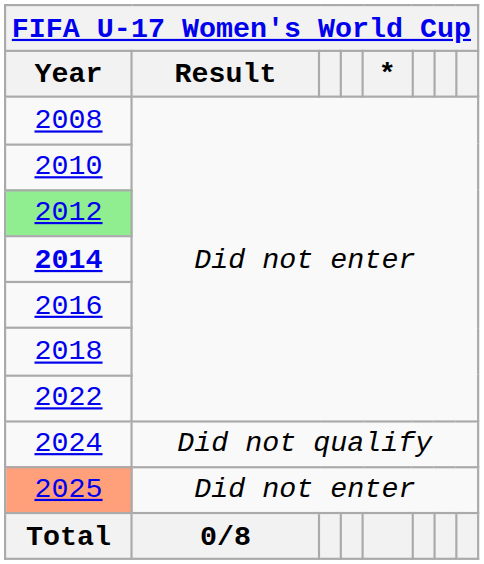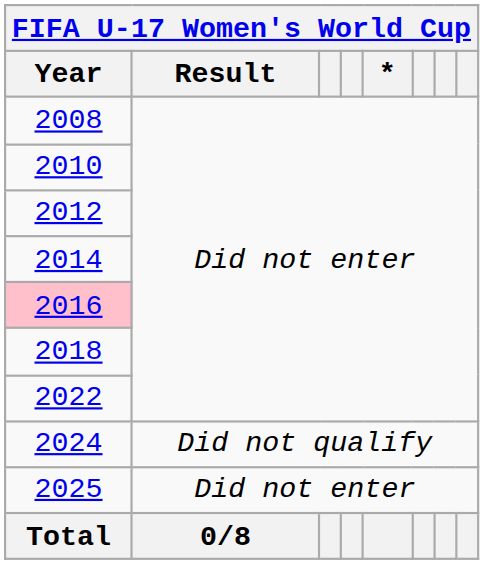(69, 213) lightgreen background -> (69, 213) no background
(69, 259) bold -> (69, 259) normal
(69, 305) no background -> (69, 305) pink background
(69, 490) lightsalmon background -> (69, 490) no background
